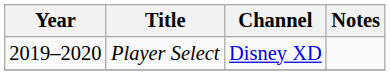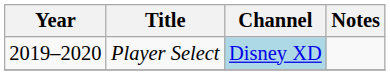(275, 53) no background -> (275, 53) lightblue background
